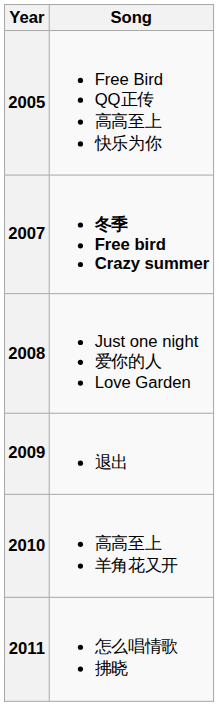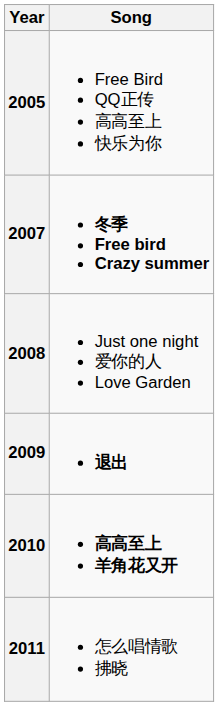(131, 463) normal -> (131, 463) bold
(131, 555) normal -> (131, 555) bold
